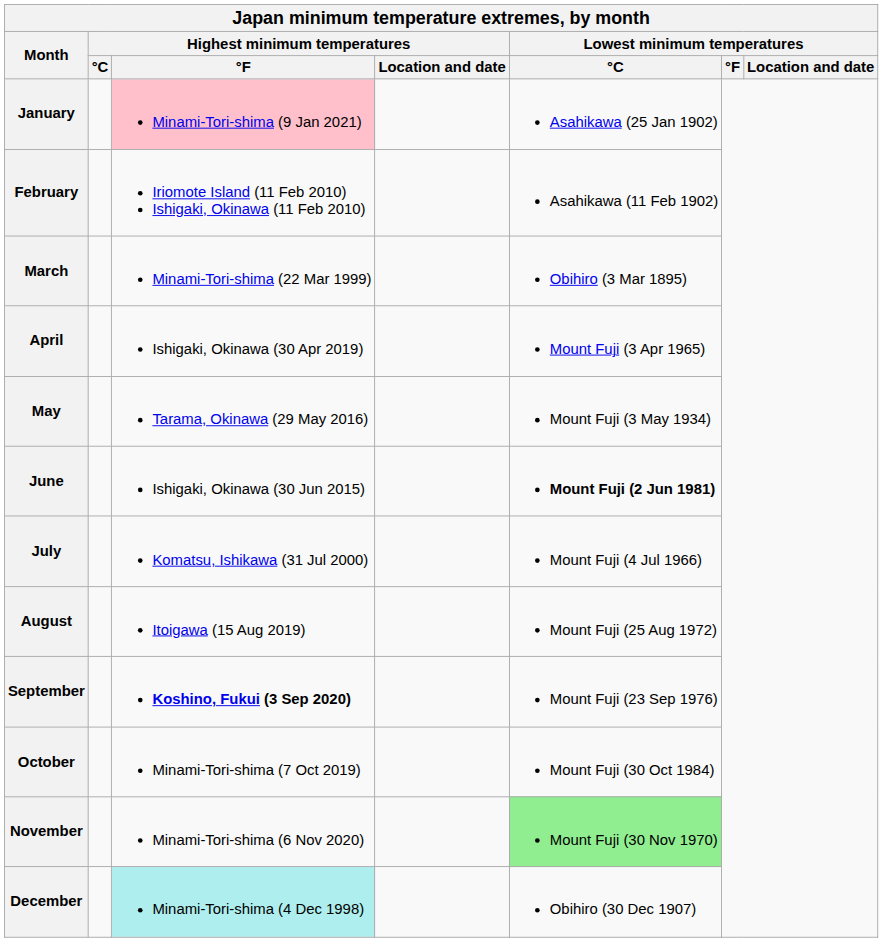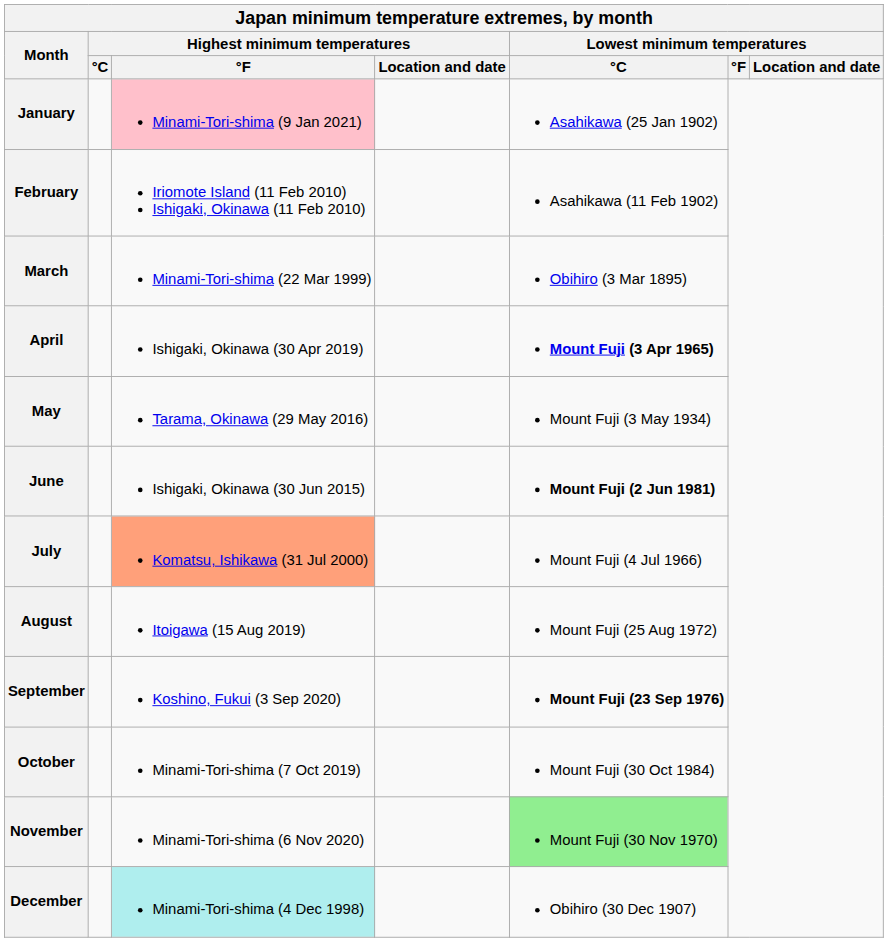(615, 349) normal -> (618, 349) bold
(243, 560) no background -> (243, 560) lightsalmon background
(243, 700) bold -> (243, 700) normal
(615, 700) normal -> (618, 700) bold
